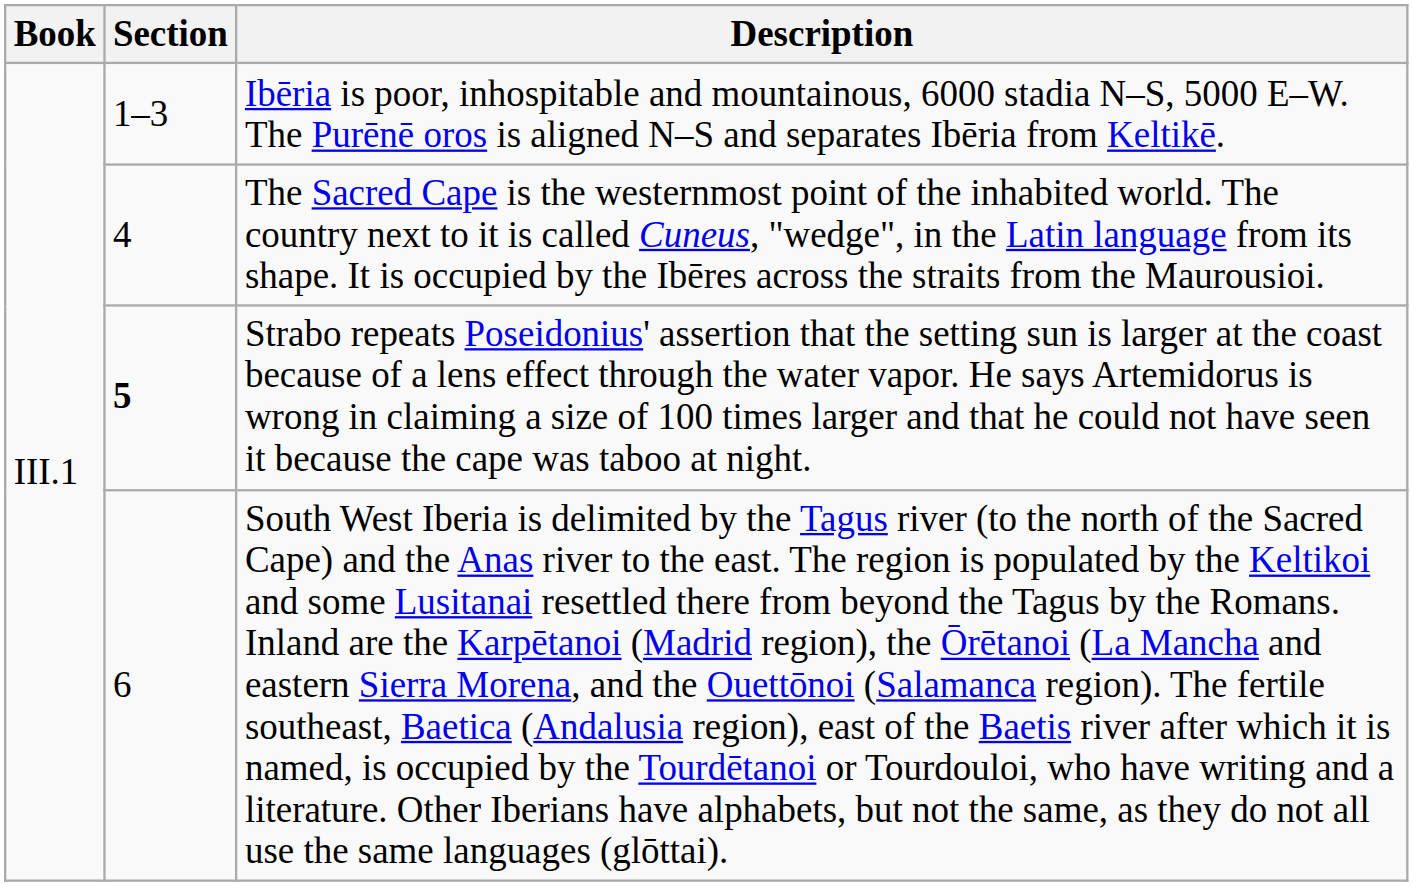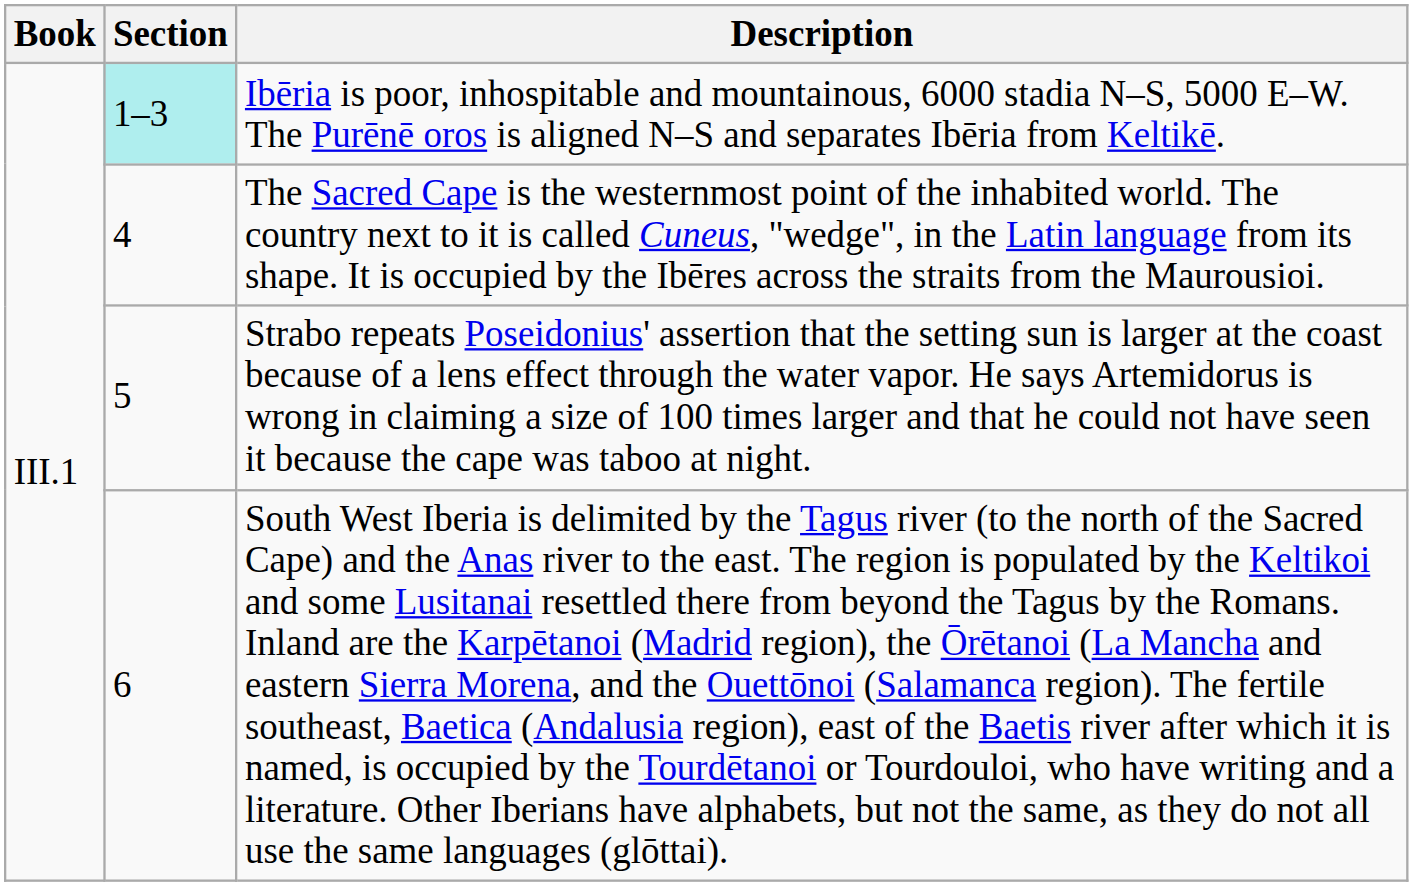(141, 113) no background -> (141, 113) paleturquoise background
(122, 396) bold -> (122, 396) normal
